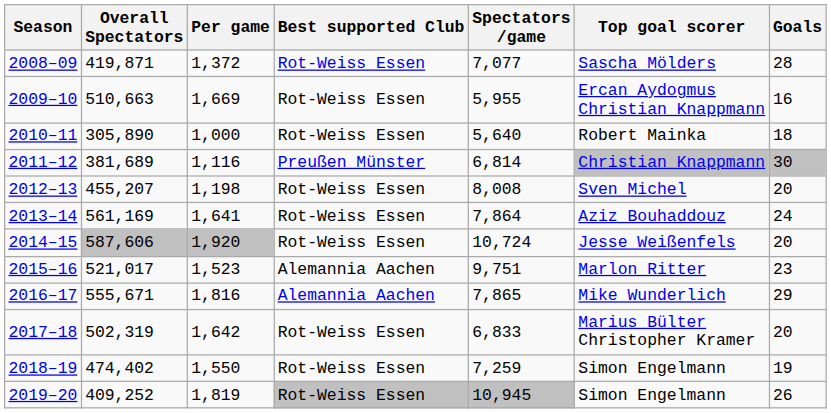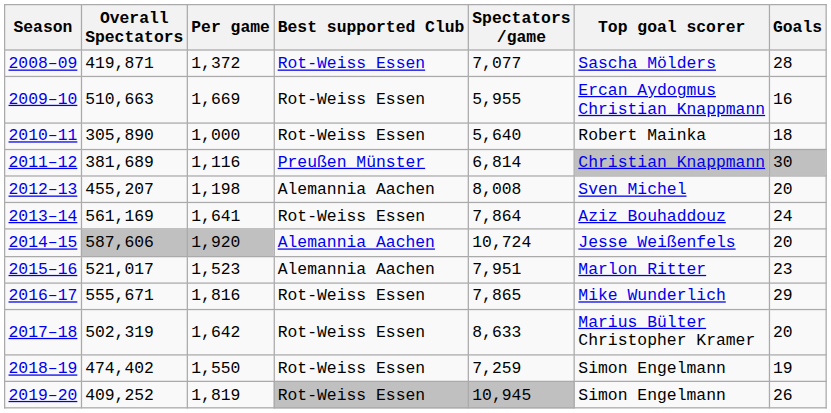(351, 189) Rot-Weiss Essen -> (356, 189) Alemannia Aachen
(351, 243) Rot-Weiss Essen -> (356, 243) Alemannia Aachen
(497, 269) 9,751 -> (497, 269) 7,951
(356, 296) Alemannia Aachen -> (351, 296) Rot-Weiss Essen
(497, 332) 6,833 -> (497, 332) 8,633
